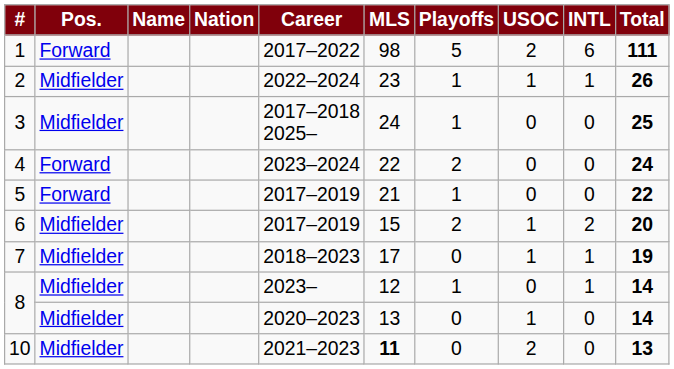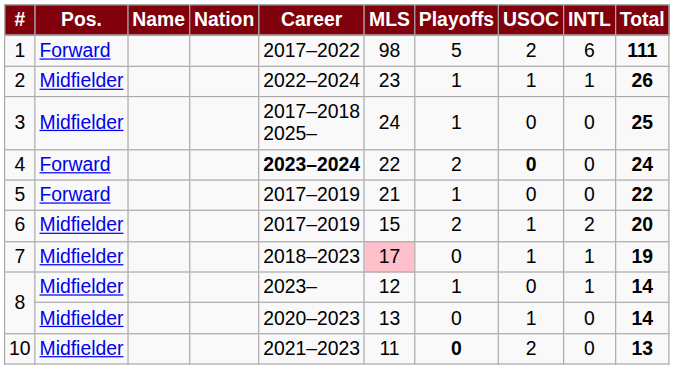(312, 164) normal -> (312, 164) bold
(531, 164) normal -> (531, 164) bold
(389, 256) no background -> (389, 256) pink background
(389, 348) bold -> (389, 348) normal
(456, 348) normal -> (456, 348) bold
